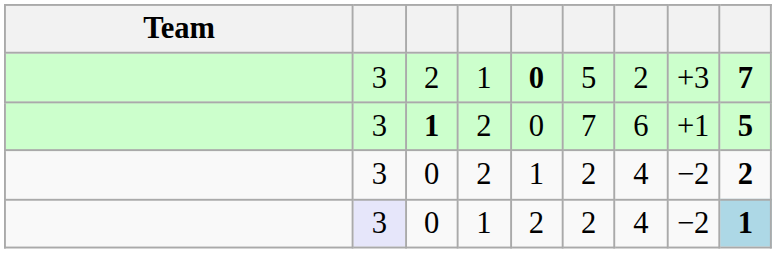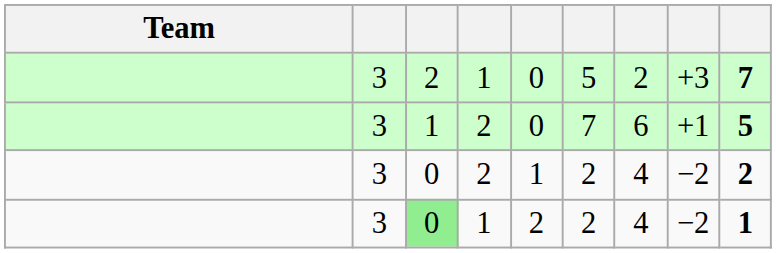(536, 77) bold -> (536, 77) normal
(432, 125) bold -> (432, 125) normal
(379, 222) lavender background -> (379, 222) no background
(432, 222) no background -> (432, 222) lightgreen background
(745, 222) lightblue background -> (745, 222) no background
